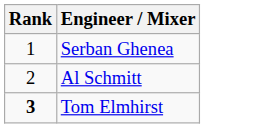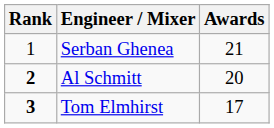+ column: (234, 19)
(31, 78) normal -> (31, 78) bold
